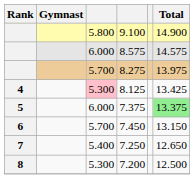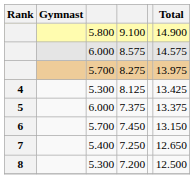(101, 89) pink background -> (101, 89) no background
(171, 108) lightgreen background -> (171, 108) no background
